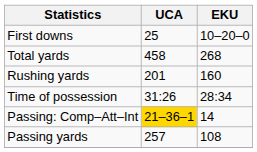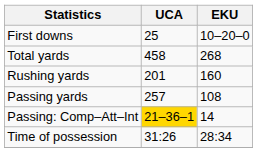rows swapped: (48, 137) <-> (62, 96)
